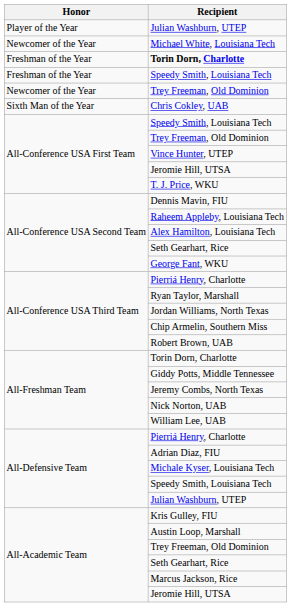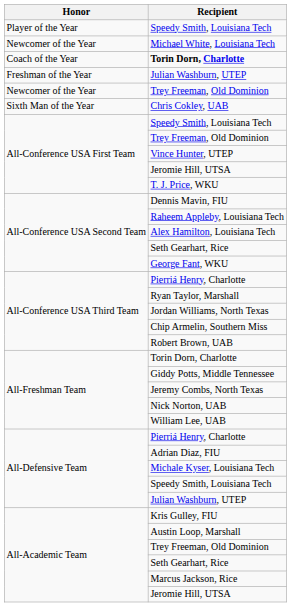(198, 28) Julian Washburn, UTEP -> (211, 28) Speedy Smith, Louisiana Tech
(49, 59) Freshman of the Year -> (42, 59) Coach of the Year
(211, 75) Speedy Smith, Louisiana Tech -> (198, 75) Julian Washburn, UTEP
